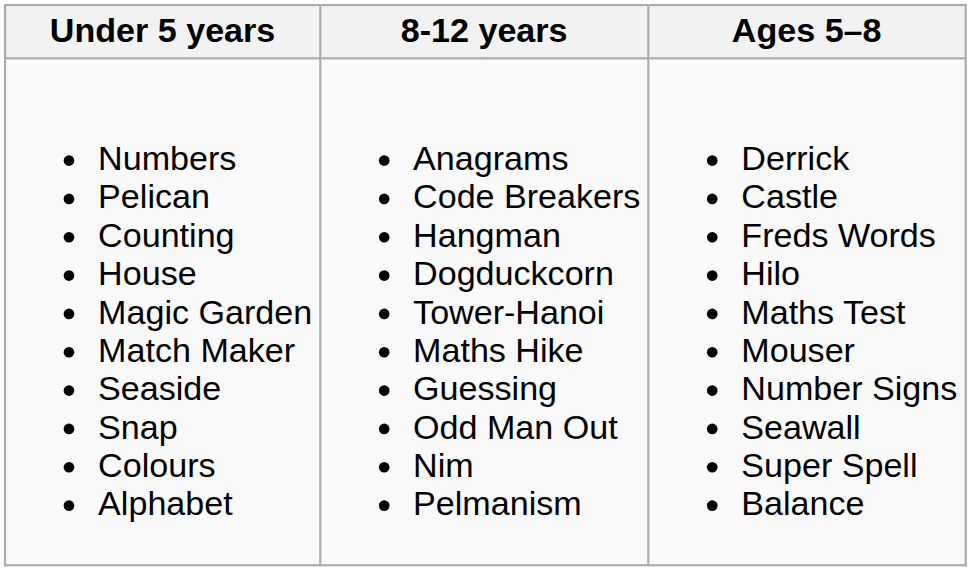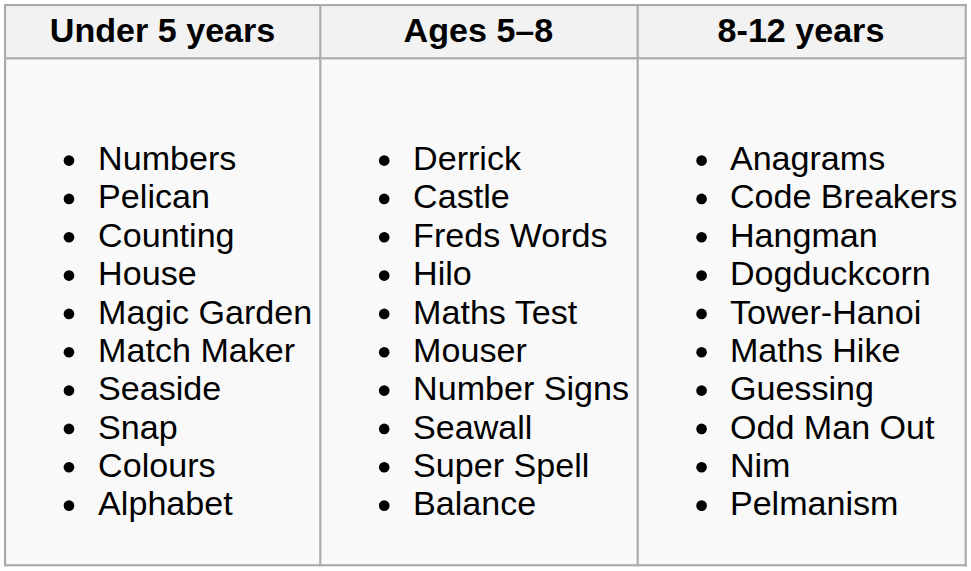columns swapped: (807, 31) <-> (484, 31)
